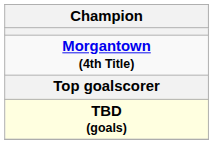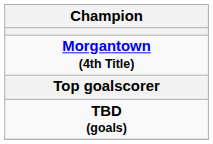(107, 119) lightyellow background -> (107, 119) no background
